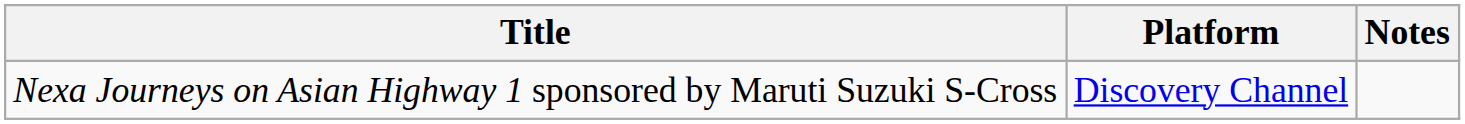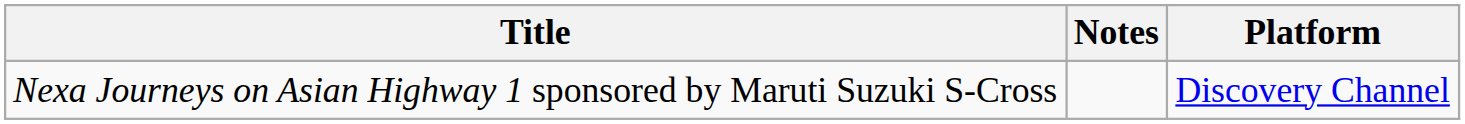columns swapped: (1211, 32) <-> (1407, 32)
